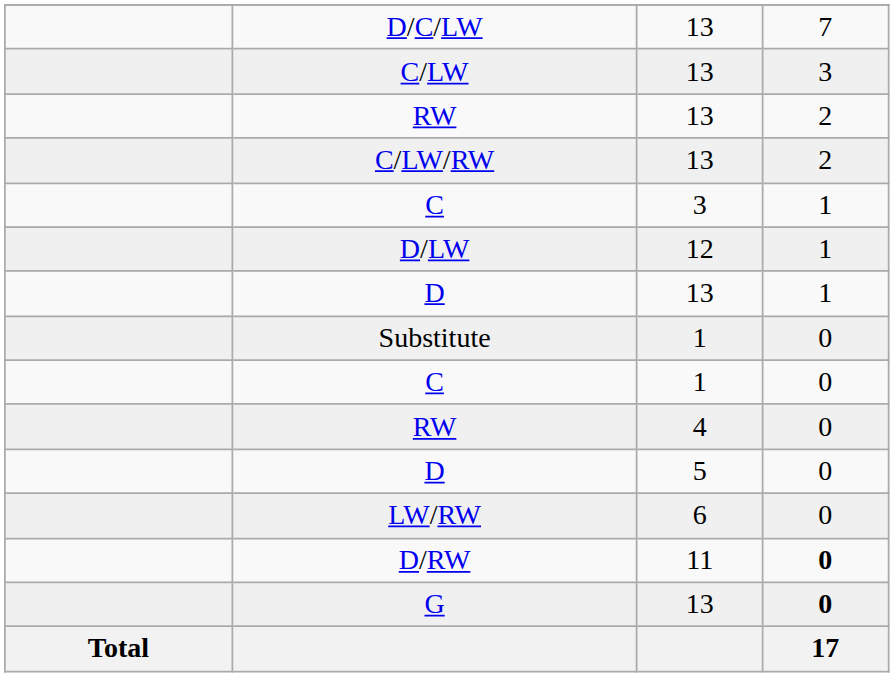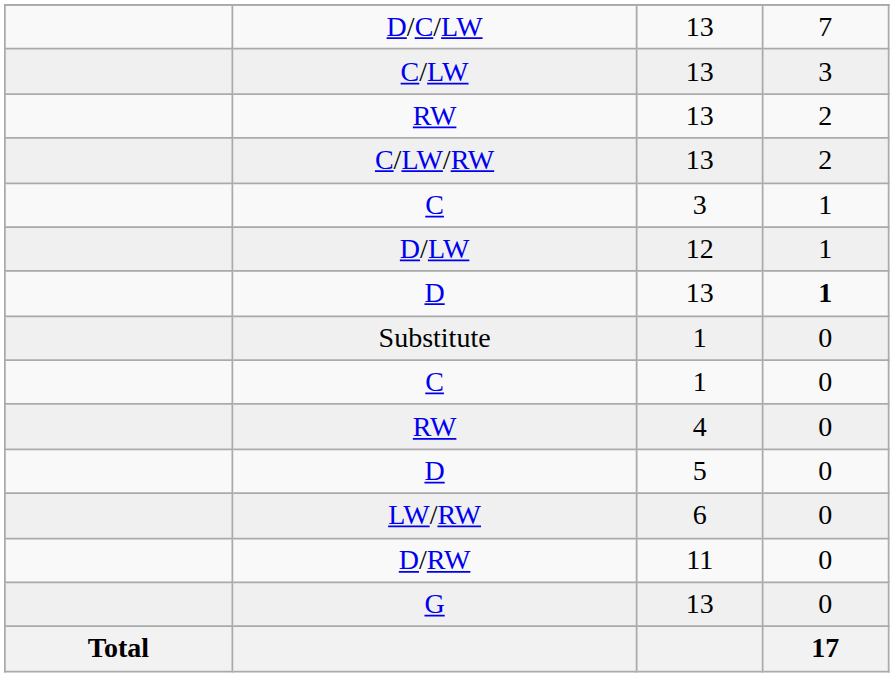(825, 293) normal -> (825, 293) bold
(825, 559) bold -> (825, 559) normal
(825, 603) bold -> (825, 603) normal
